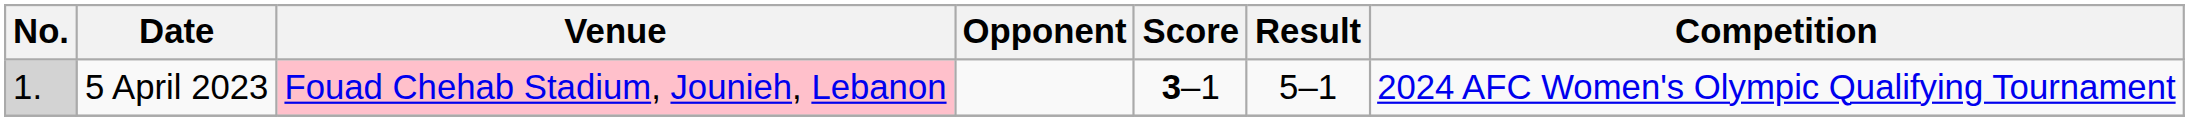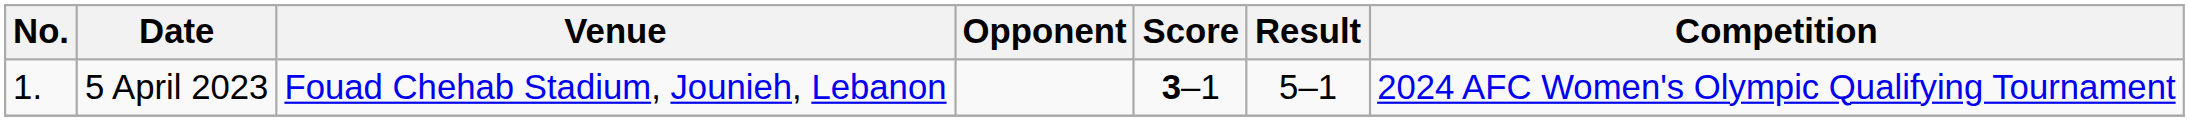(28, 87) lightgrey background -> (28, 87) no background
(615, 87) pink background -> (615, 87) no background
